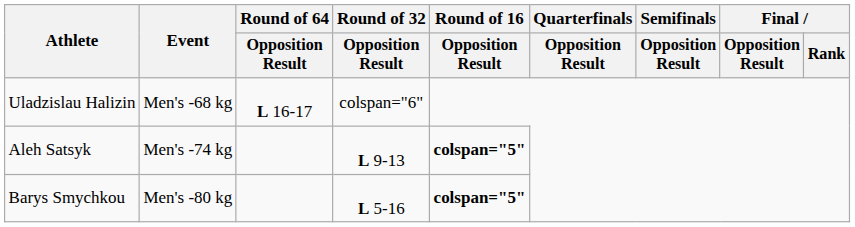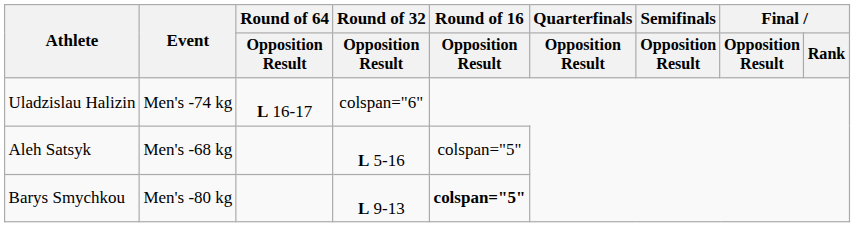(188, 102) Men's -68 kg -> (188, 102) Men's -74 kg
(188, 150) Men's -74 kg -> (188, 150) Men's -68 kg
(381, 160) L 9-13 -> (381, 160) L 5-16
(479, 150) bold -> (479, 150) normal
(381, 208) L 5-16 -> (381, 208) L 9-13
